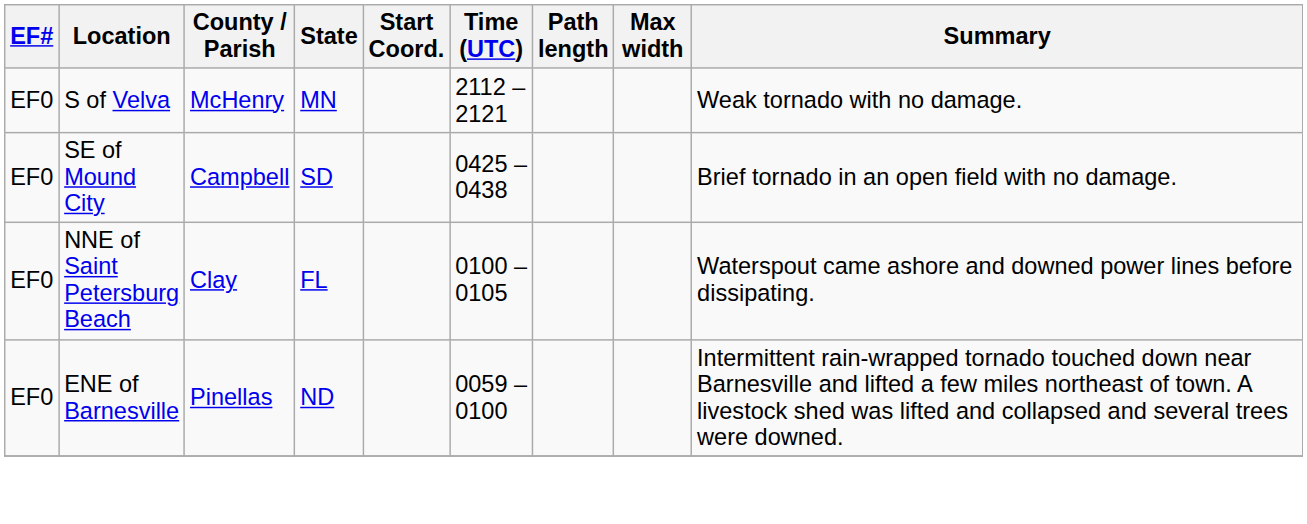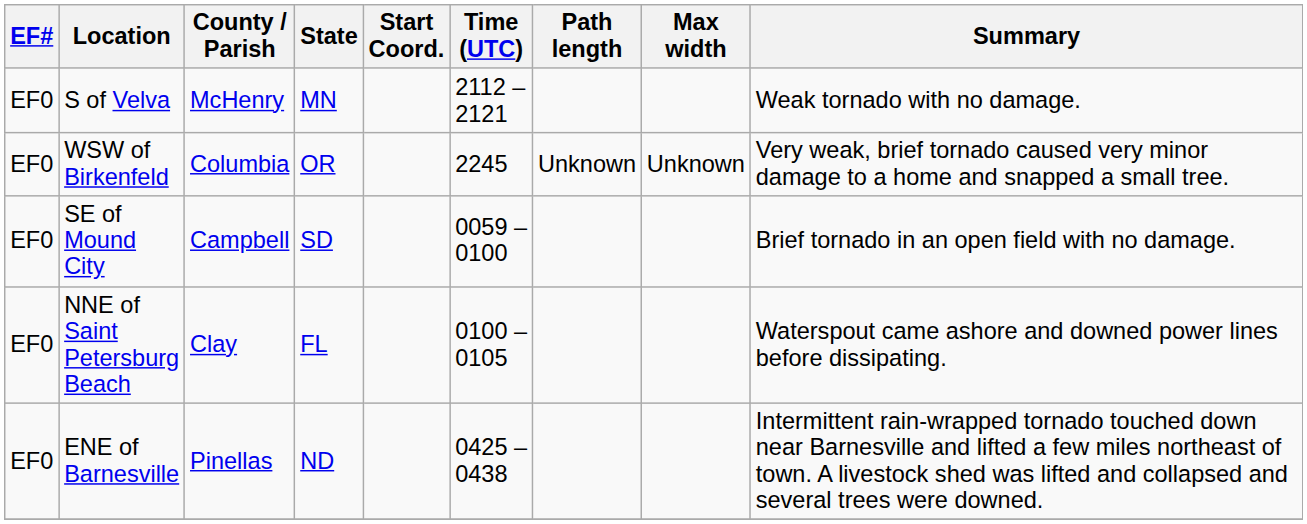+ row: (116, 163)
(491, 177) 0425 – 0438 -> (491, 240) 0059 – 0100
(491, 397) 0059 – 0100 -> (491, 461) 0425 – 0438
